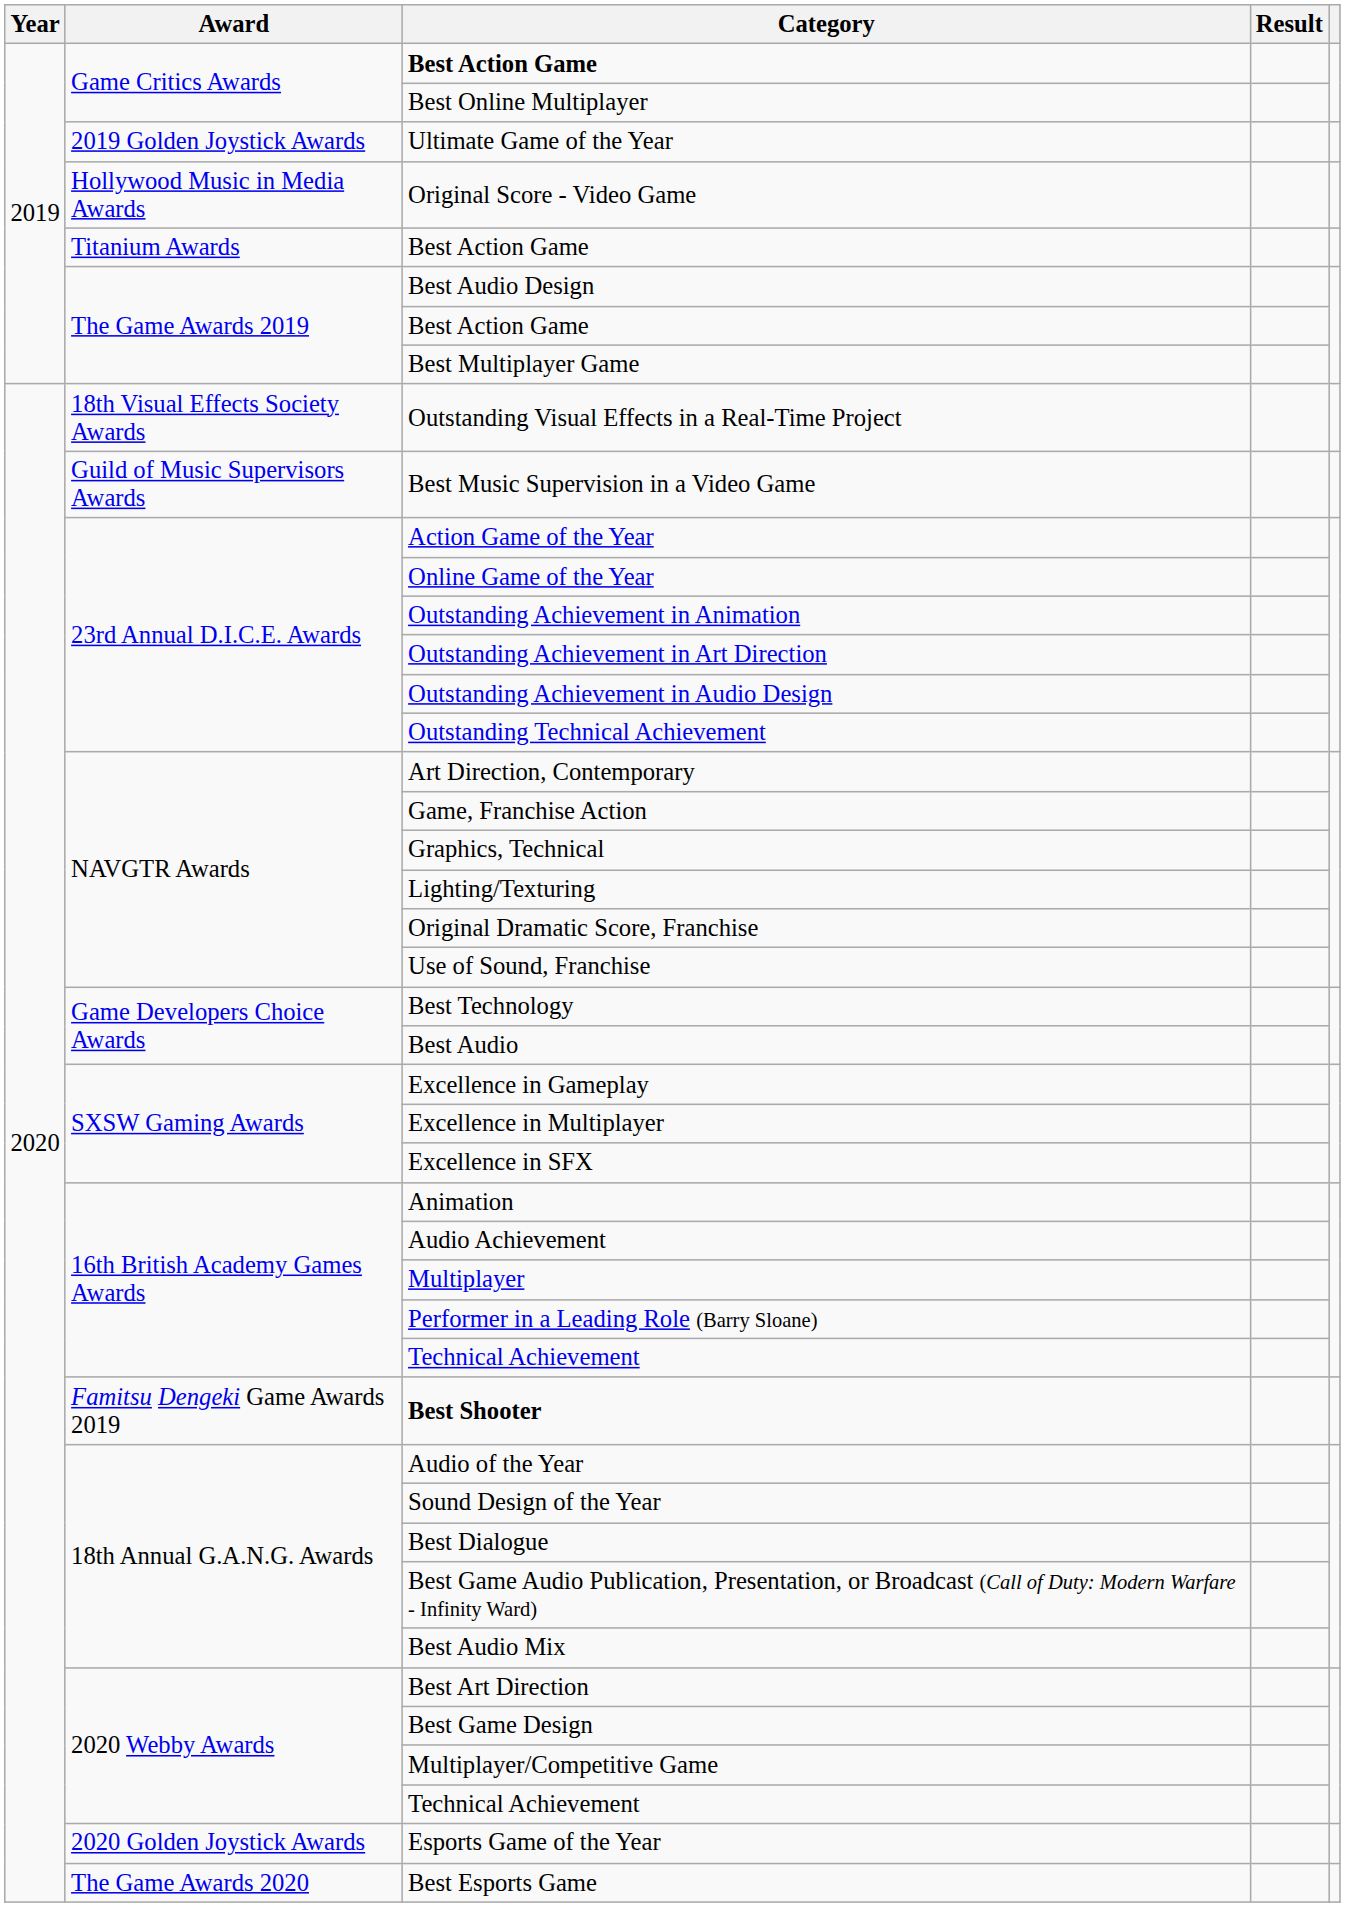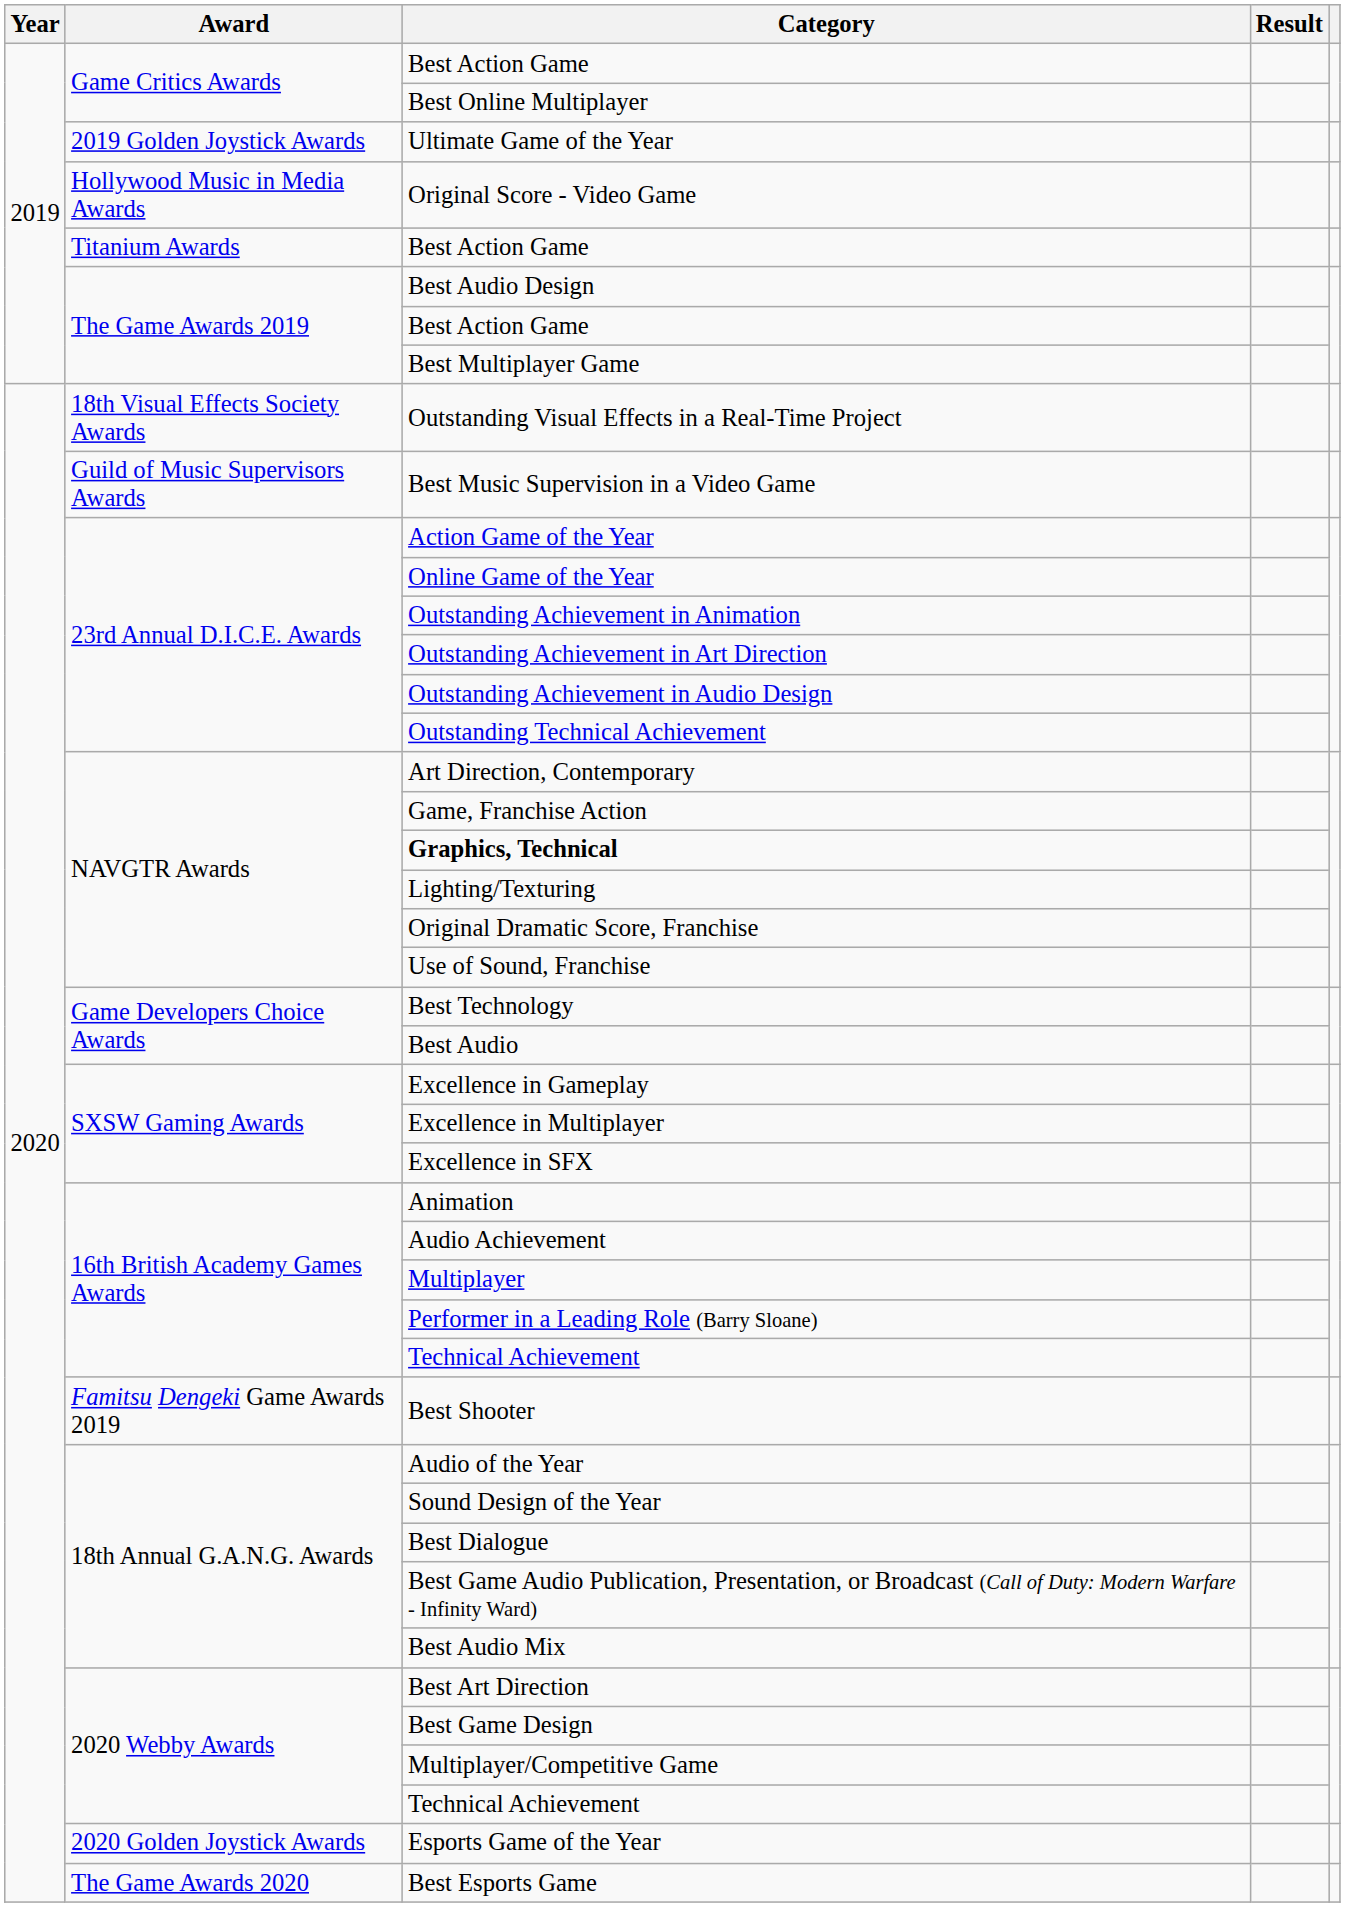(503, 63) bold -> (498, 63) normal
(506, 849) normal -> (513, 849) bold
(475, 1410) bold -> (471, 1410) normal
